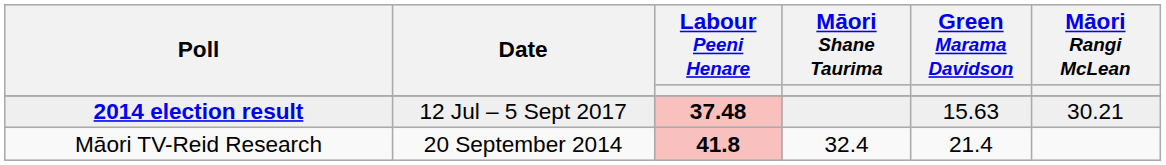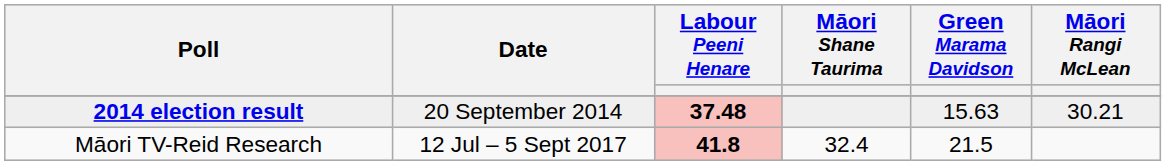(523, 112) 12 Jul – 5 Sept 2017 -> (523, 112) 20 September 2014
(523, 144) 20 September 2014 -> (523, 144) 12 Jul – 5 Sept 2017
(971, 144) 21.4 -> (971, 144) 21.5
